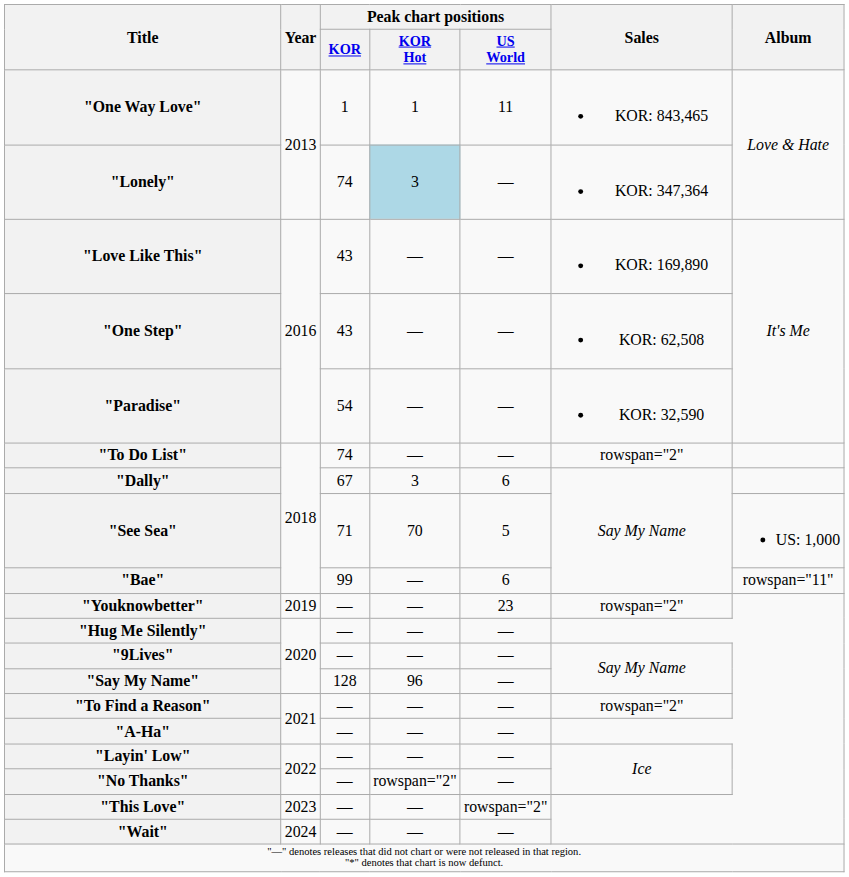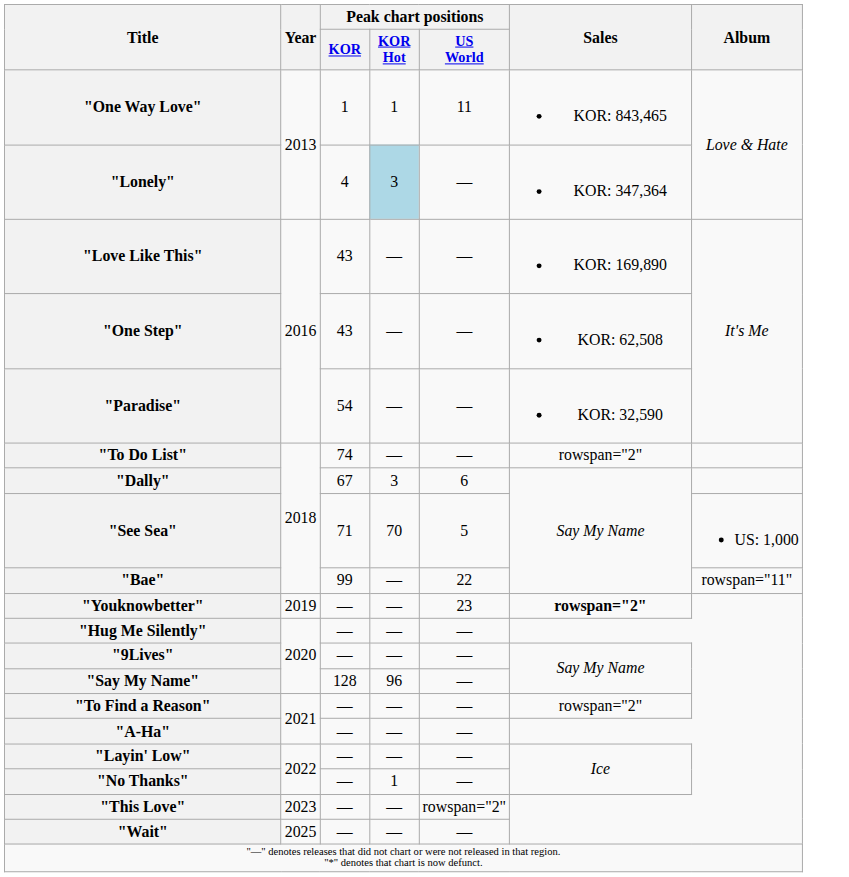(345, 181) 74 -> (345, 181) 4
(506, 580) 6 -> (464, 580) 22
(642, 605) normal -> (600, 605) bold
(415, 781) rowspan="2" -> (394, 781) 1
(301, 831) 2024 -> (301, 831) 2025
